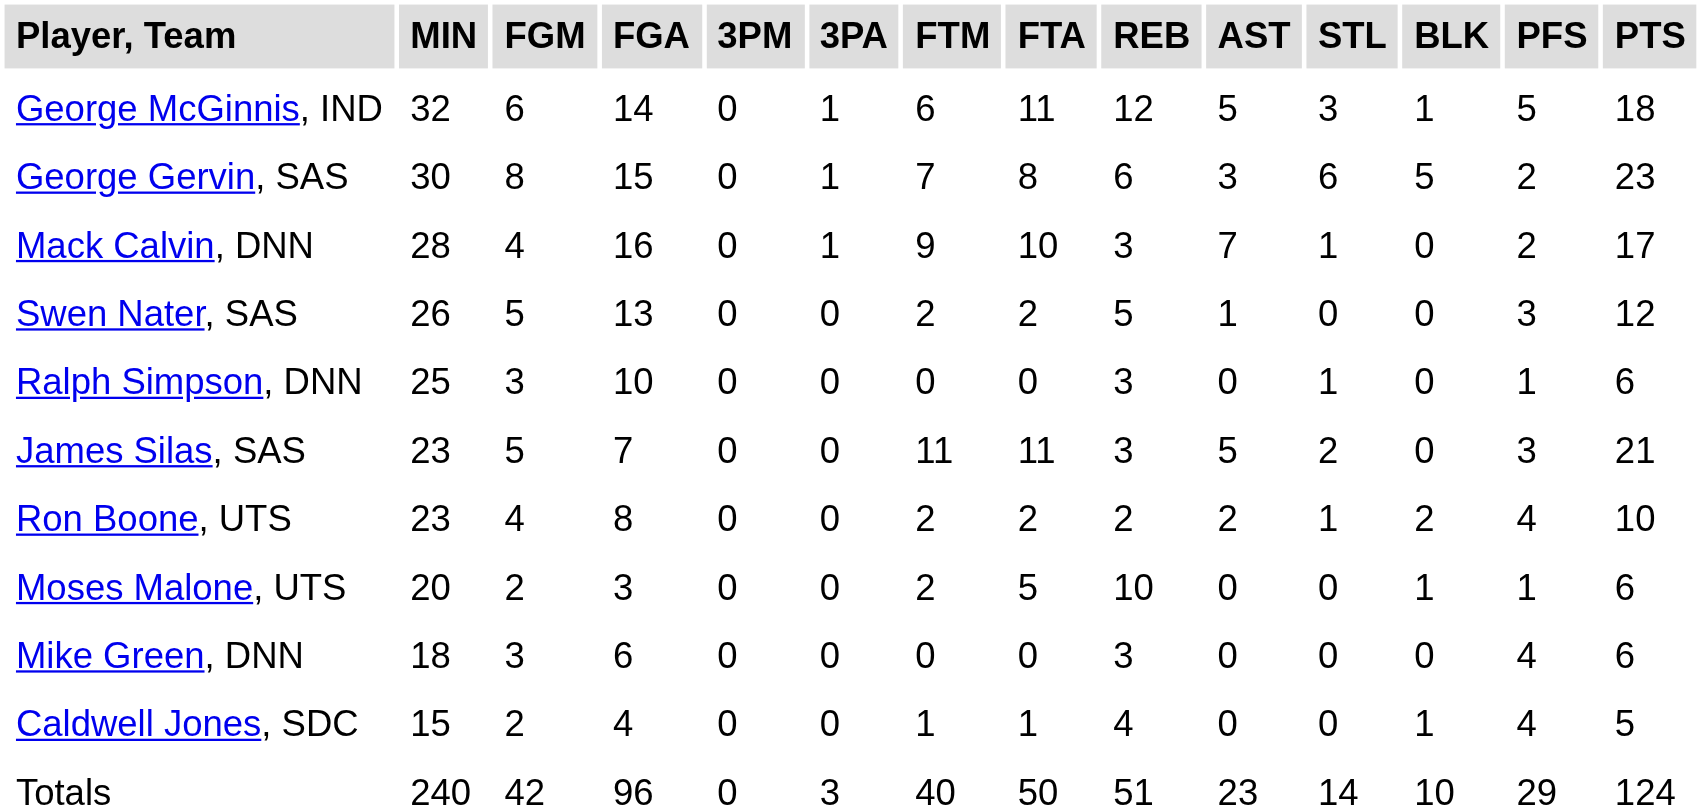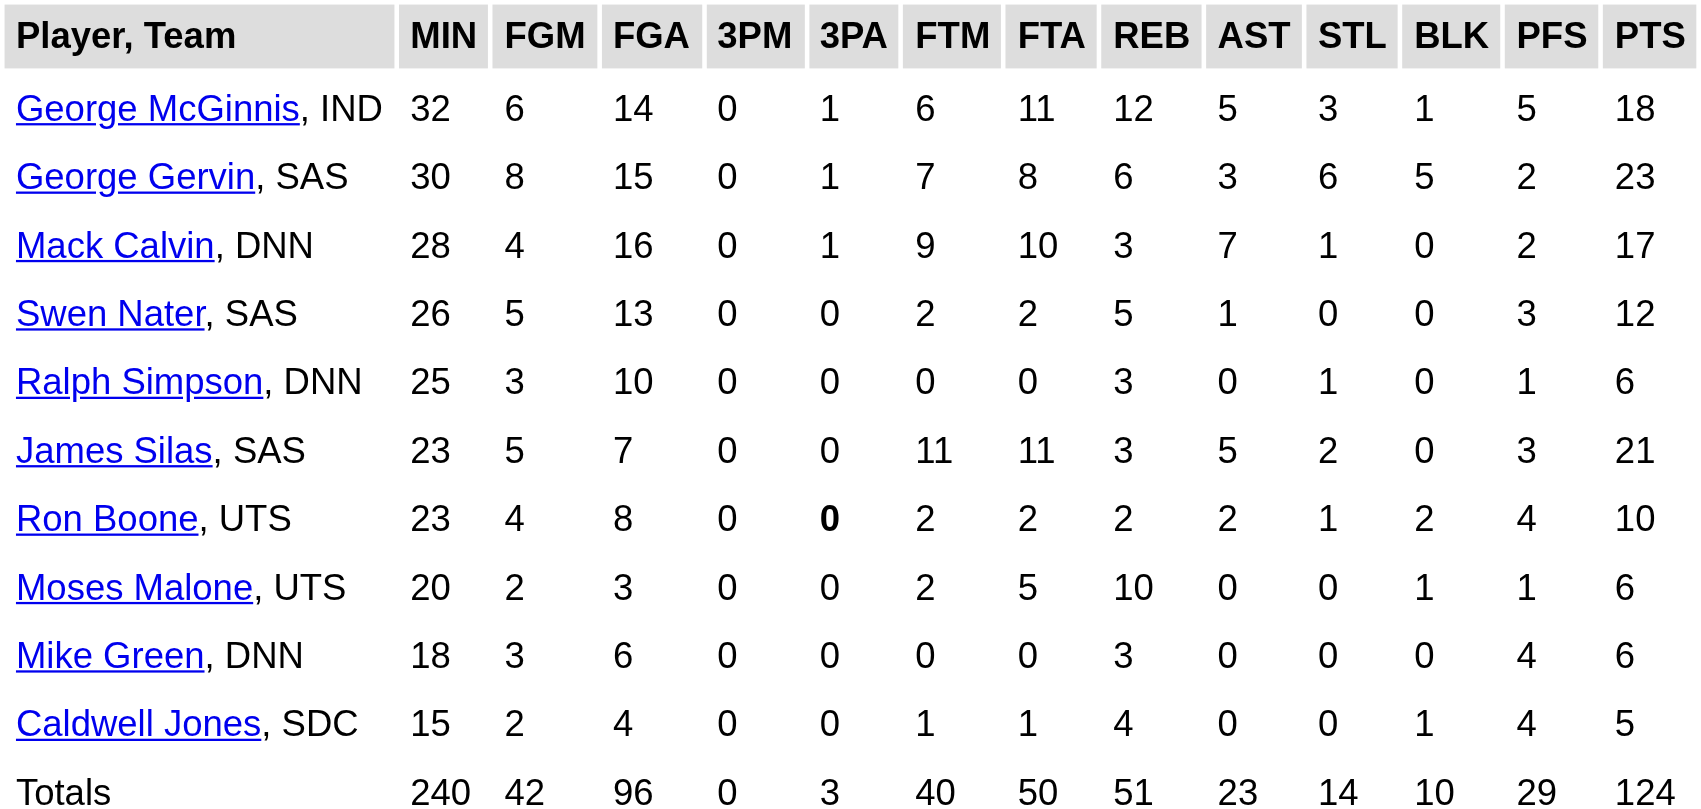(830, 519) normal -> (830, 519) bold
